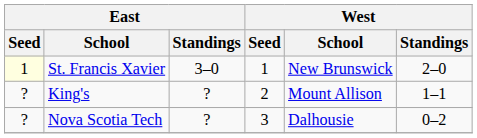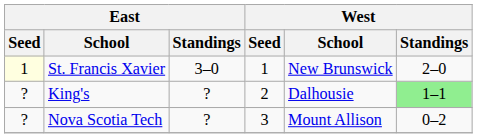(335, 94) Mount Allison -> (321, 94) Dalhousie
(434, 94) no background -> (434, 94) lightgreen background
(321, 119) Dalhousie -> (335, 119) Mount Allison
